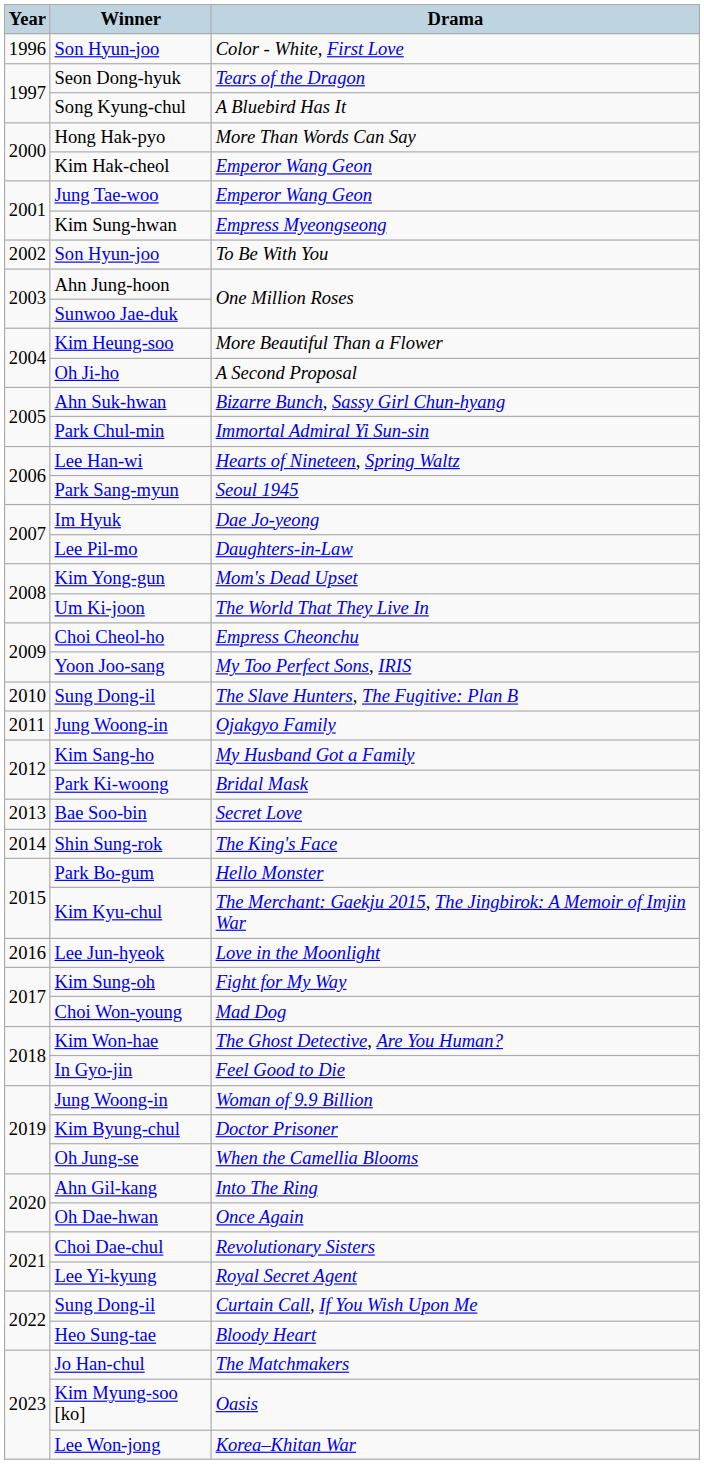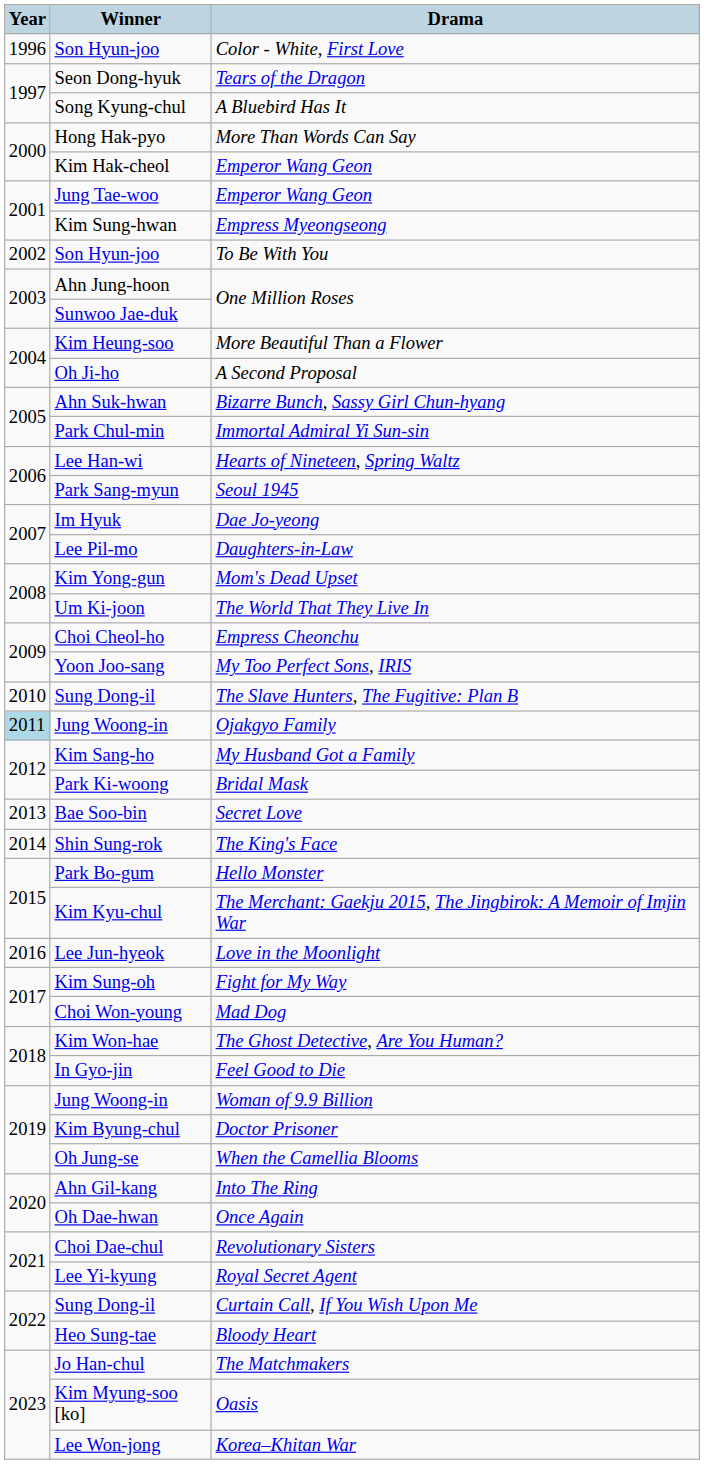(27, 725) no background -> (27, 725) lightblue background
